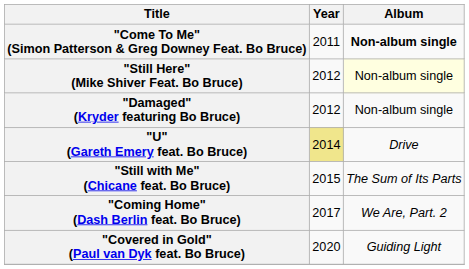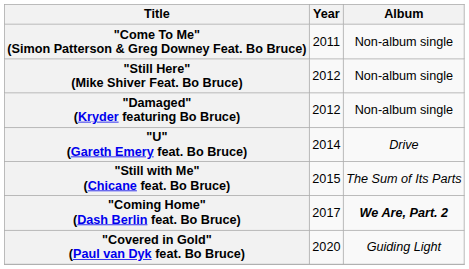(404, 41) bold -> (404, 41) normal
(404, 75) lightyellow background -> (404, 75) no background
(326, 144) khaki background -> (326, 144) no background
(404, 213) normal -> (404, 213) bold
